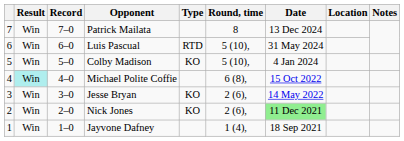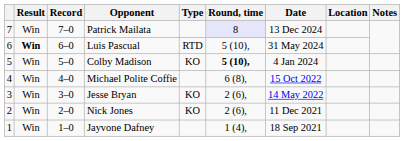(236, 29) no background -> (236, 29) lavender background
(31, 45) normal -> (31, 45) bold
(236, 62) normal -> (236, 62) bold
(31, 78) paleturquoise background -> (31, 78) no background
(296, 111) lightgreen background -> (296, 111) no background
